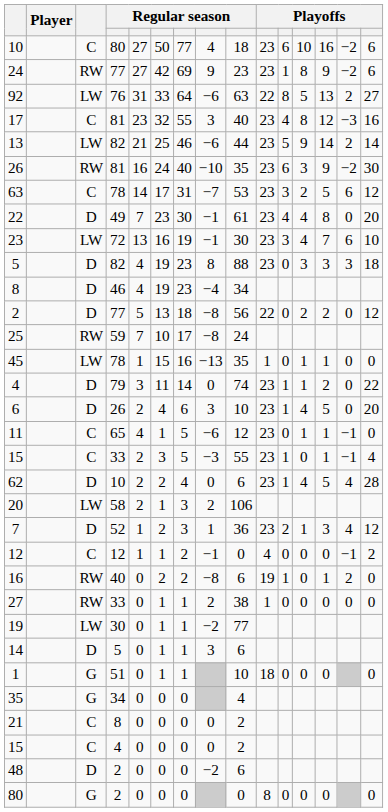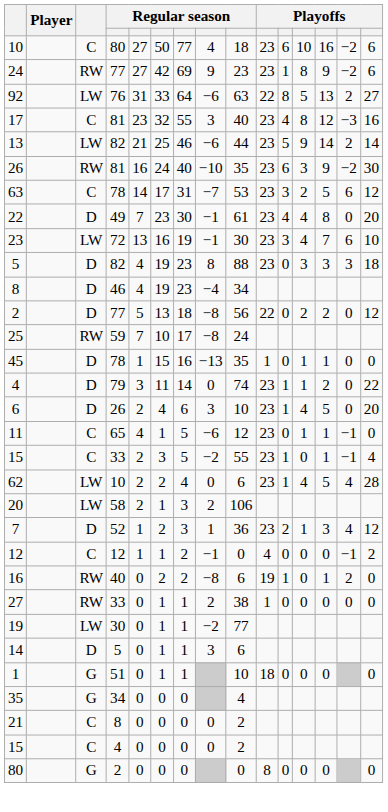(91, 361) LW -> (91, 361) D
(211, 457) −3 -> (211, 457) −2
(91, 481) D -> (91, 481) LW
- row: (16, 770)
